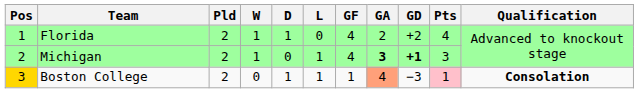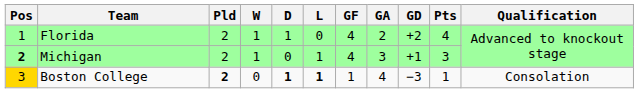(21, 56) normal -> (21, 56) bold
(382, 56) bold -> (382, 56) normal
(414, 56) bold -> (414, 56) normal
(225, 77) normal -> (225, 77) bold
(288, 77) normal -> (288, 77) bold
(319, 77) normal -> (319, 77) bold
(382, 77) lightsalmon background -> (382, 77) no background
(446, 77) pink background -> (446, 77) no background
(547, 77) bold -> (547, 77) normal
